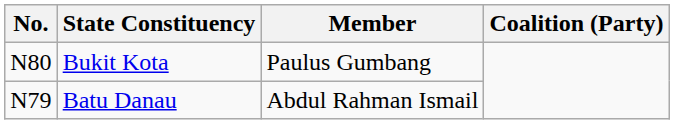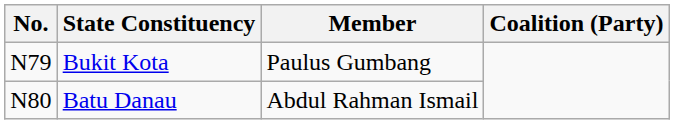(31, 61) N80 -> (31, 61) N79
(31, 99) N79 -> (31, 99) N80
